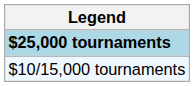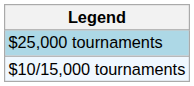(90, 43) bold -> (86, 43) normal
